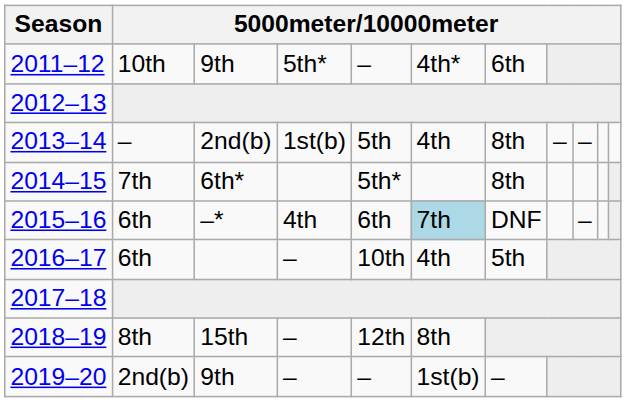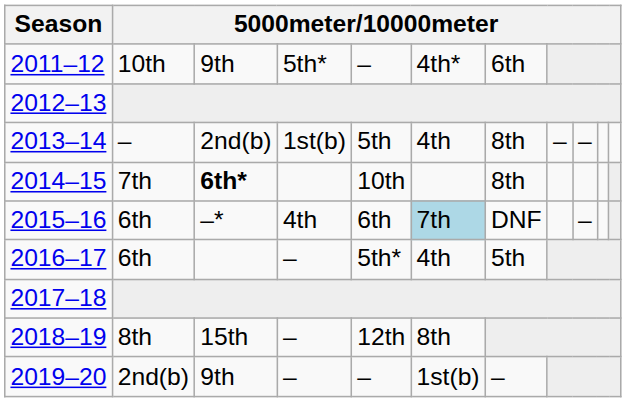(222, 180) normal -> (224, 180) bold
(379, 180) 5th* -> (381, 180) 10th
(381, 259) 10th -> (379, 259) 5th*
